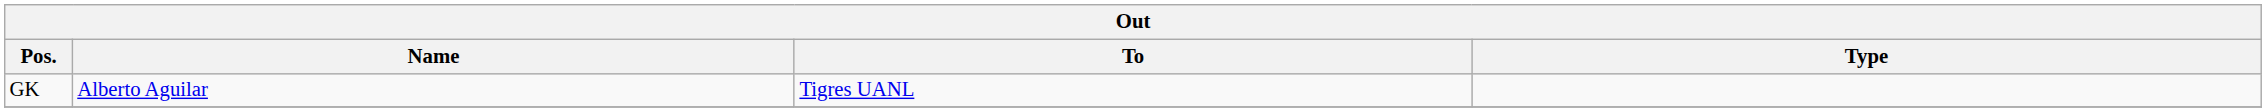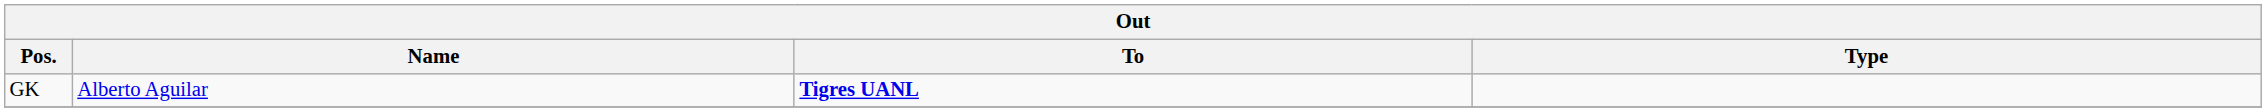(857, 90) normal -> (859, 90) bold
